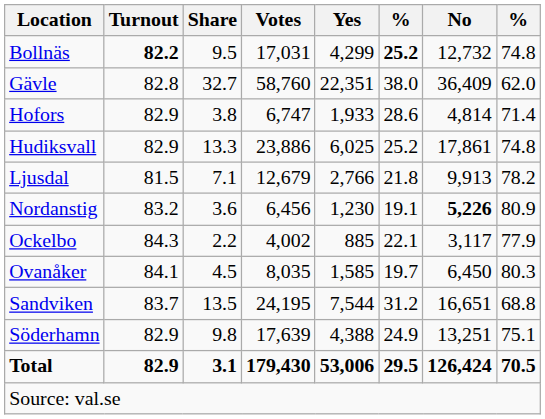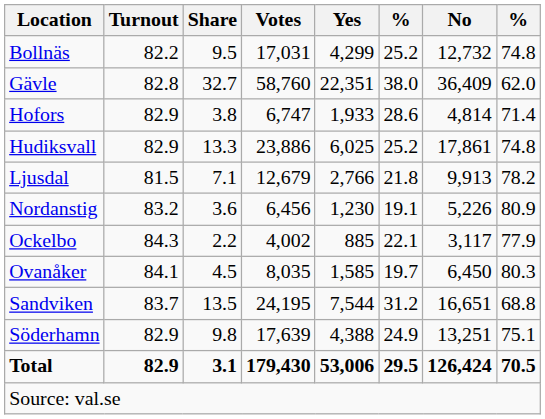(161, 51) bold -> (161, 51) normal
(401, 51) bold -> (401, 51) normal
(469, 209) bold -> (469, 209) normal
